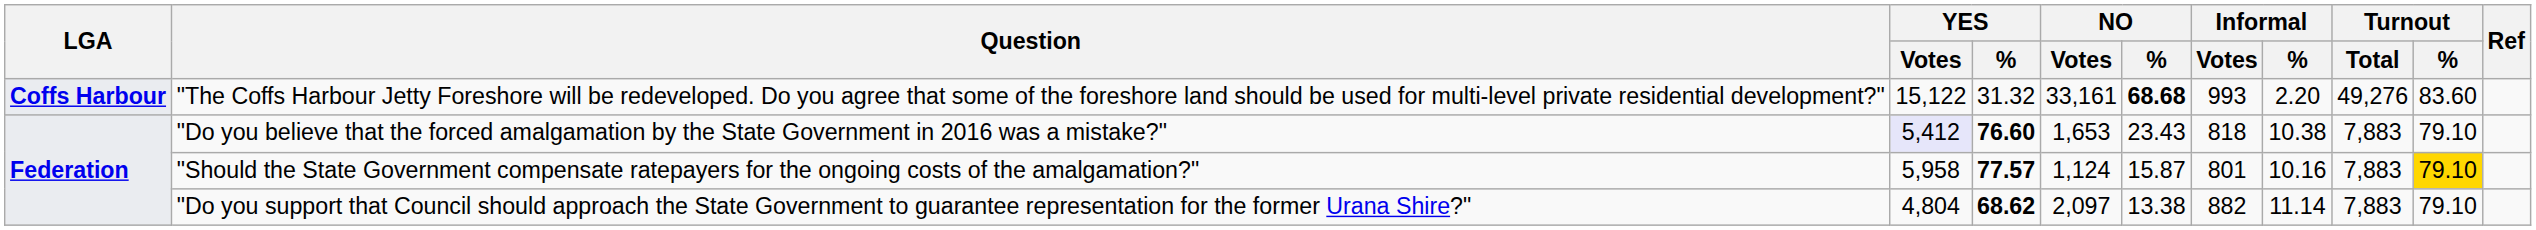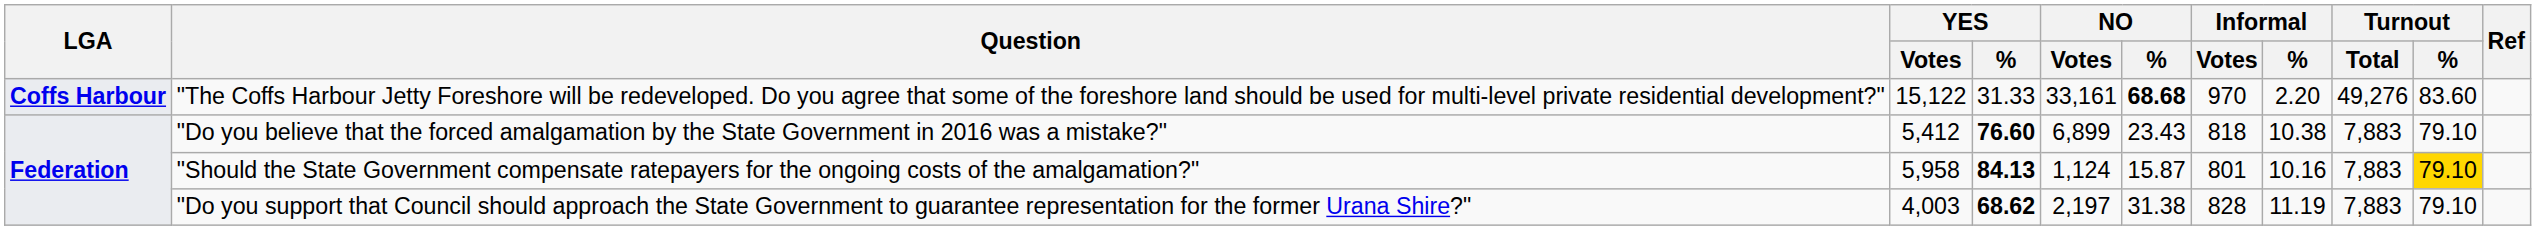(2006, 96) 31.32 -> (2006, 96) 31.33
(2227, 96) 993 -> (2227, 96) 970
(1931, 133) lavender background -> (1931, 133) no background
(2081, 133) 1,653 -> (2081, 133) 6,899
(2006, 170) 77.57 -> (2006, 170) 84.13
(1931, 206) 4,804 -> (1931, 206) 4,003
(2081, 206) 2,097 -> (2081, 206) 2,197
(2157, 206) 13.38 -> (2157, 206) 31.38
(2227, 206) 882 -> (2227, 206) 828
(2297, 206) 11.14 -> (2297, 206) 11.19
